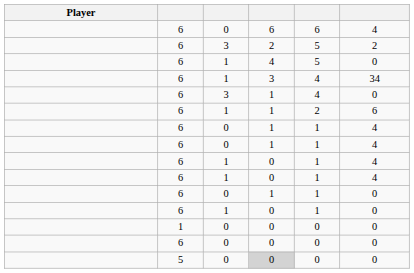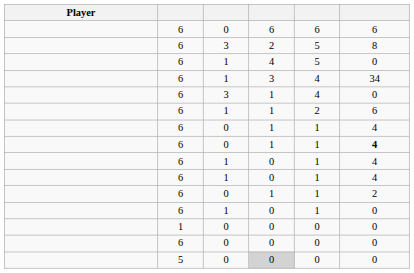(375, 29) 4 -> (375, 29) 6
(375, 45) 2 -> (375, 45) 8
(375, 144) normal -> (375, 144) bold
(375, 194) 0 -> (375, 194) 2
